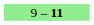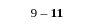(47, 12) lightgreen background -> (47, 12) no background
